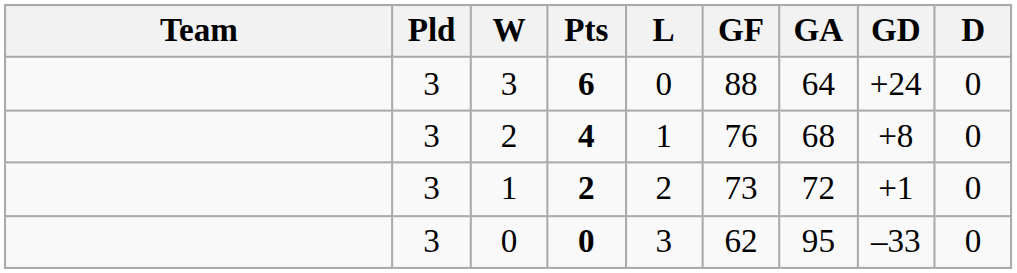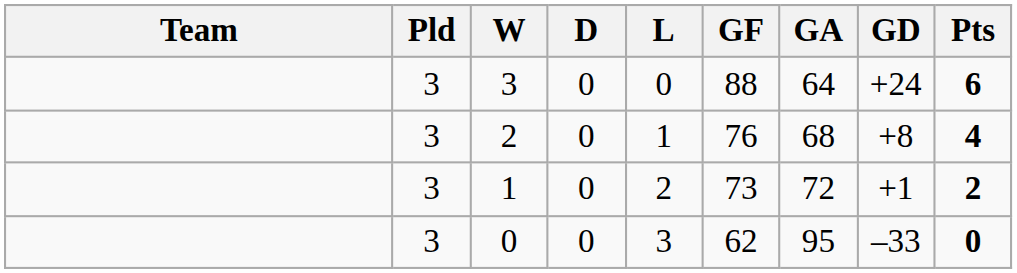columns swapped: (973, 30) <-> (586, 30)
